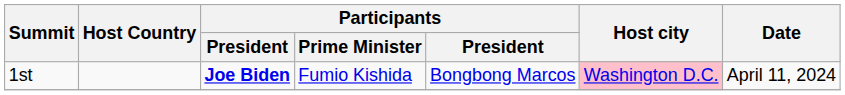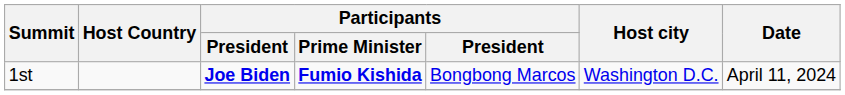(355, 75) normal -> (360, 75) bold
(651, 75) pink background -> (651, 75) no background
